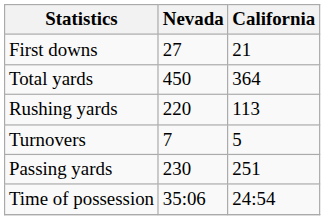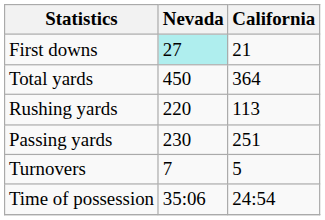(172, 49) no background -> (172, 49) paleturquoise background
rows swapped: (61, 169) <-> (47, 139)
